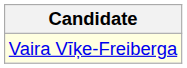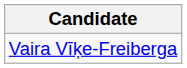(93, 48) lightyellow background -> (93, 48) no background
